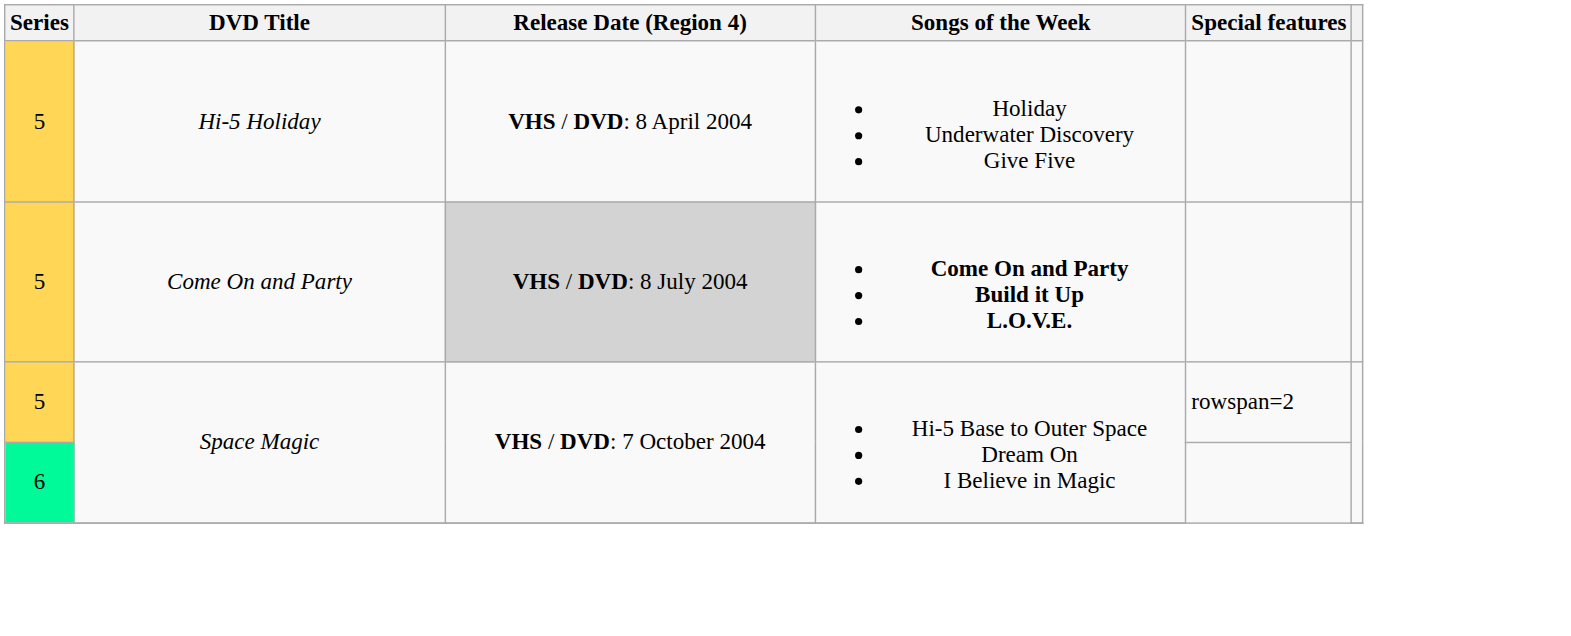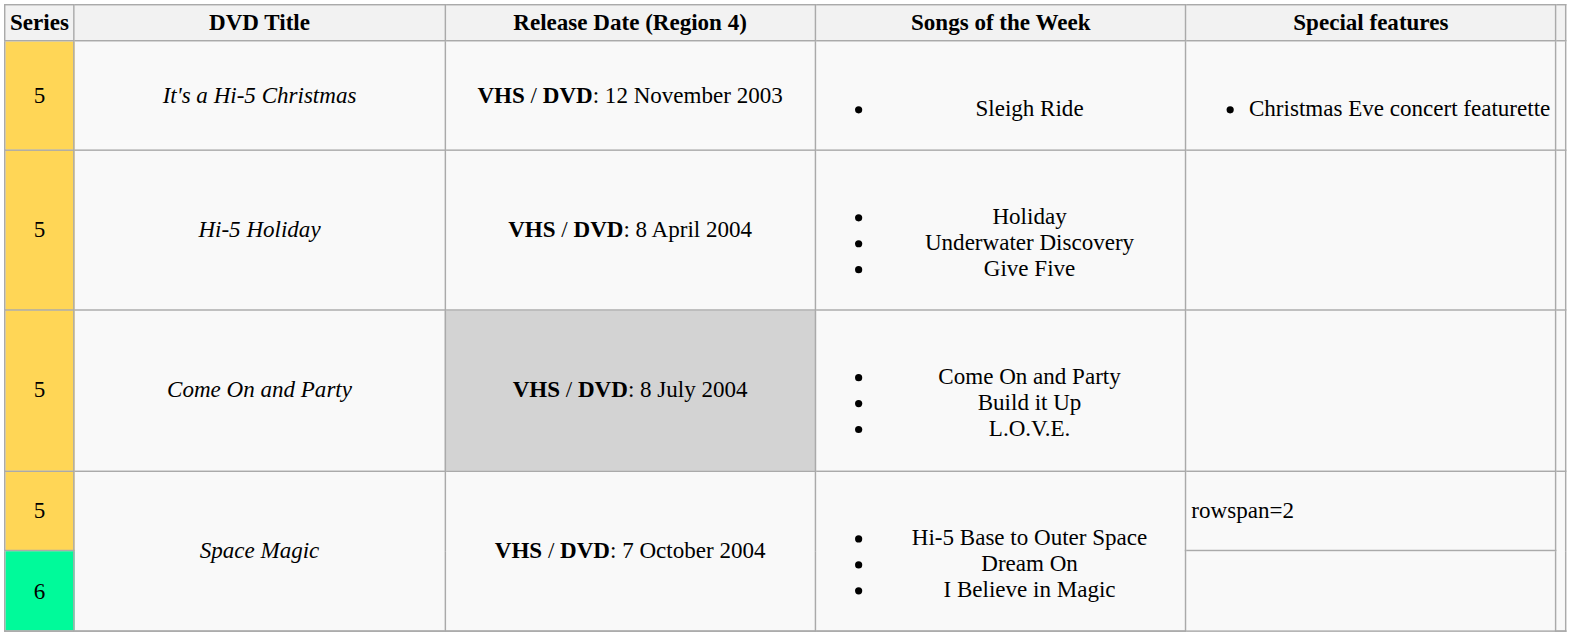+ row: (39, 95)
(1001, 295) bold -> (1001, 403) normal
